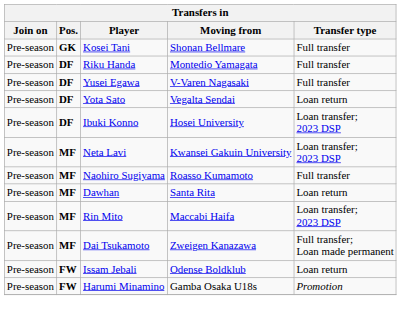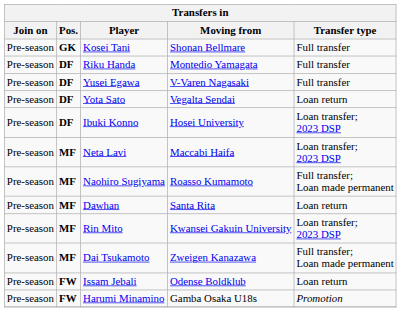(231, 152) Kwansei Gakuin University -> (202, 152) Maccabi Haifa
(323, 175) Full transfer -> (345, 181) Full transfer; Loan made permanent
(202, 216) Maccabi Haifa -> (231, 228) Kwansei Gakuin University
